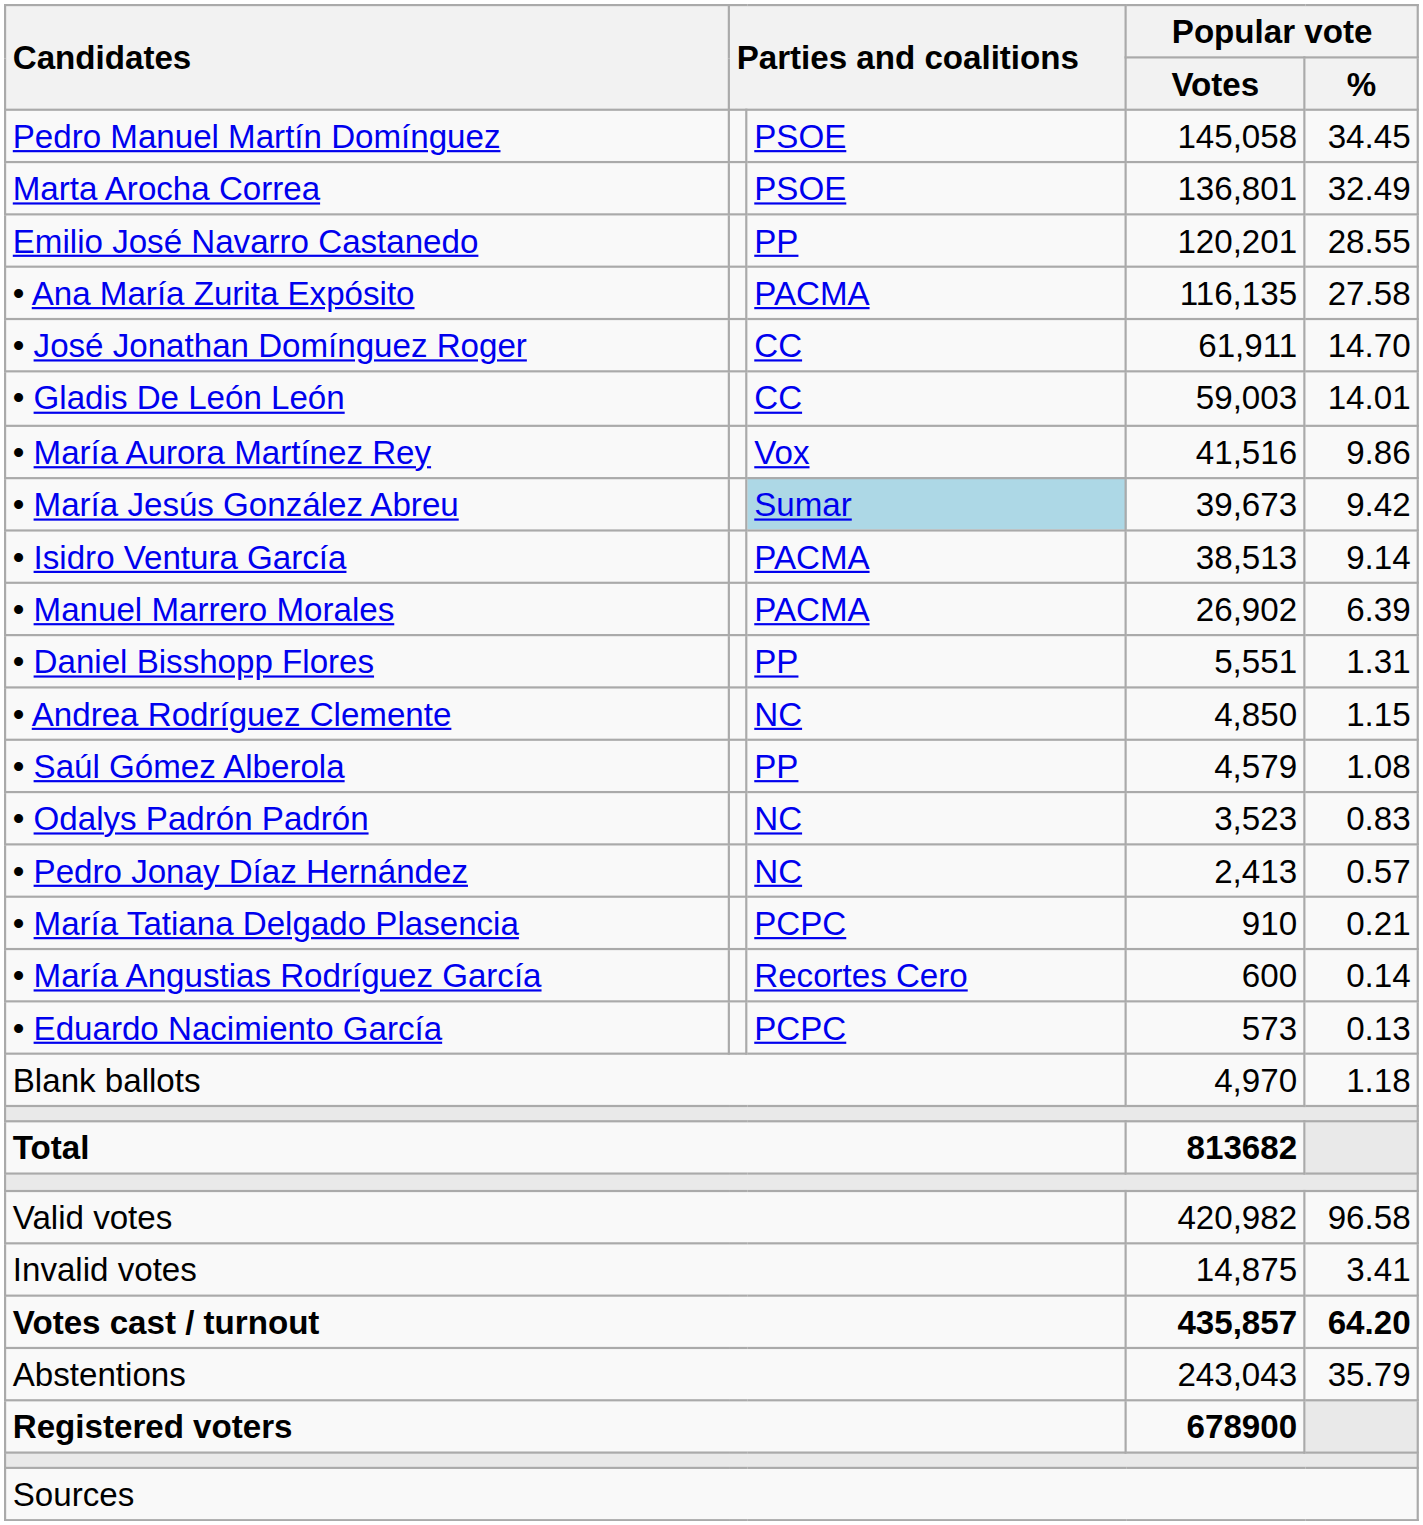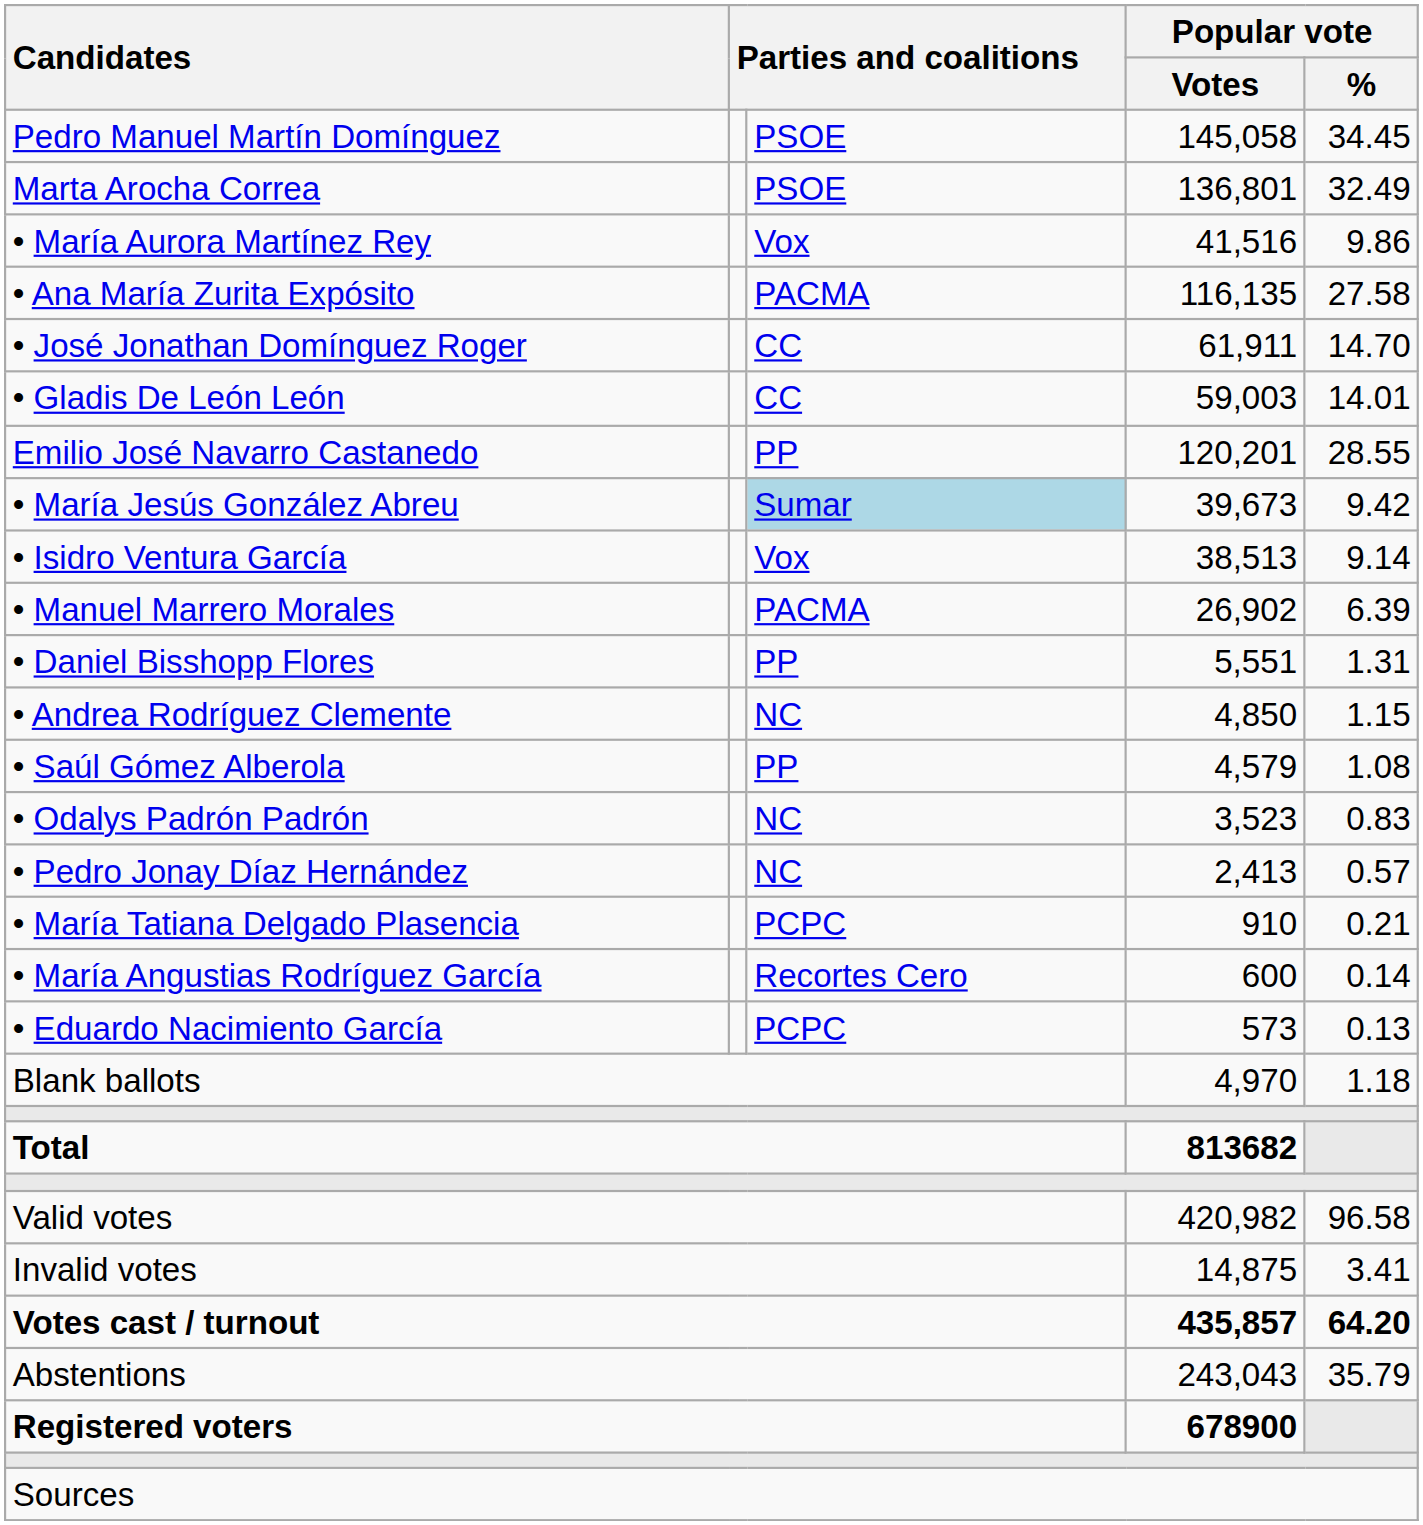rows swapped: (246, 241) <-> (222, 451)
(812, 556) PACMA -> (782, 556) Vox
